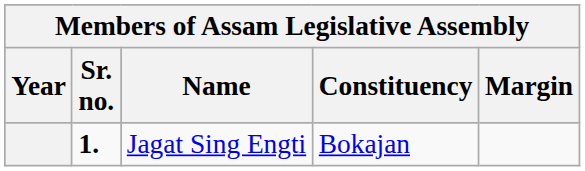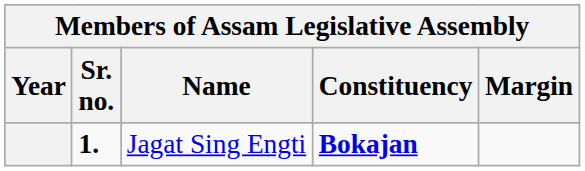(364, 143) normal -> (368, 143) bold
